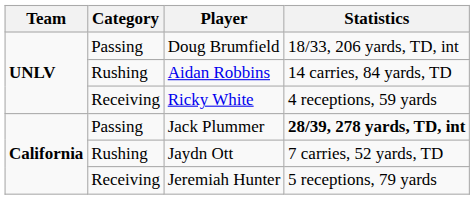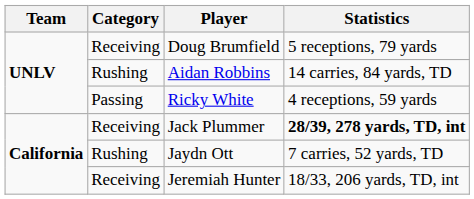(117, 45) Passing -> (126, 45) Receiving
(373, 45) 18/33, 206 yards, TD, int -> (363, 45) 5 receptions, 79 yards
(126, 99) Receiving -> (117, 99) Passing
(117, 126) Passing -> (126, 126) Receiving
(363, 180) 5 receptions, 79 yards -> (373, 180) 18/33, 206 yards, TD, int
